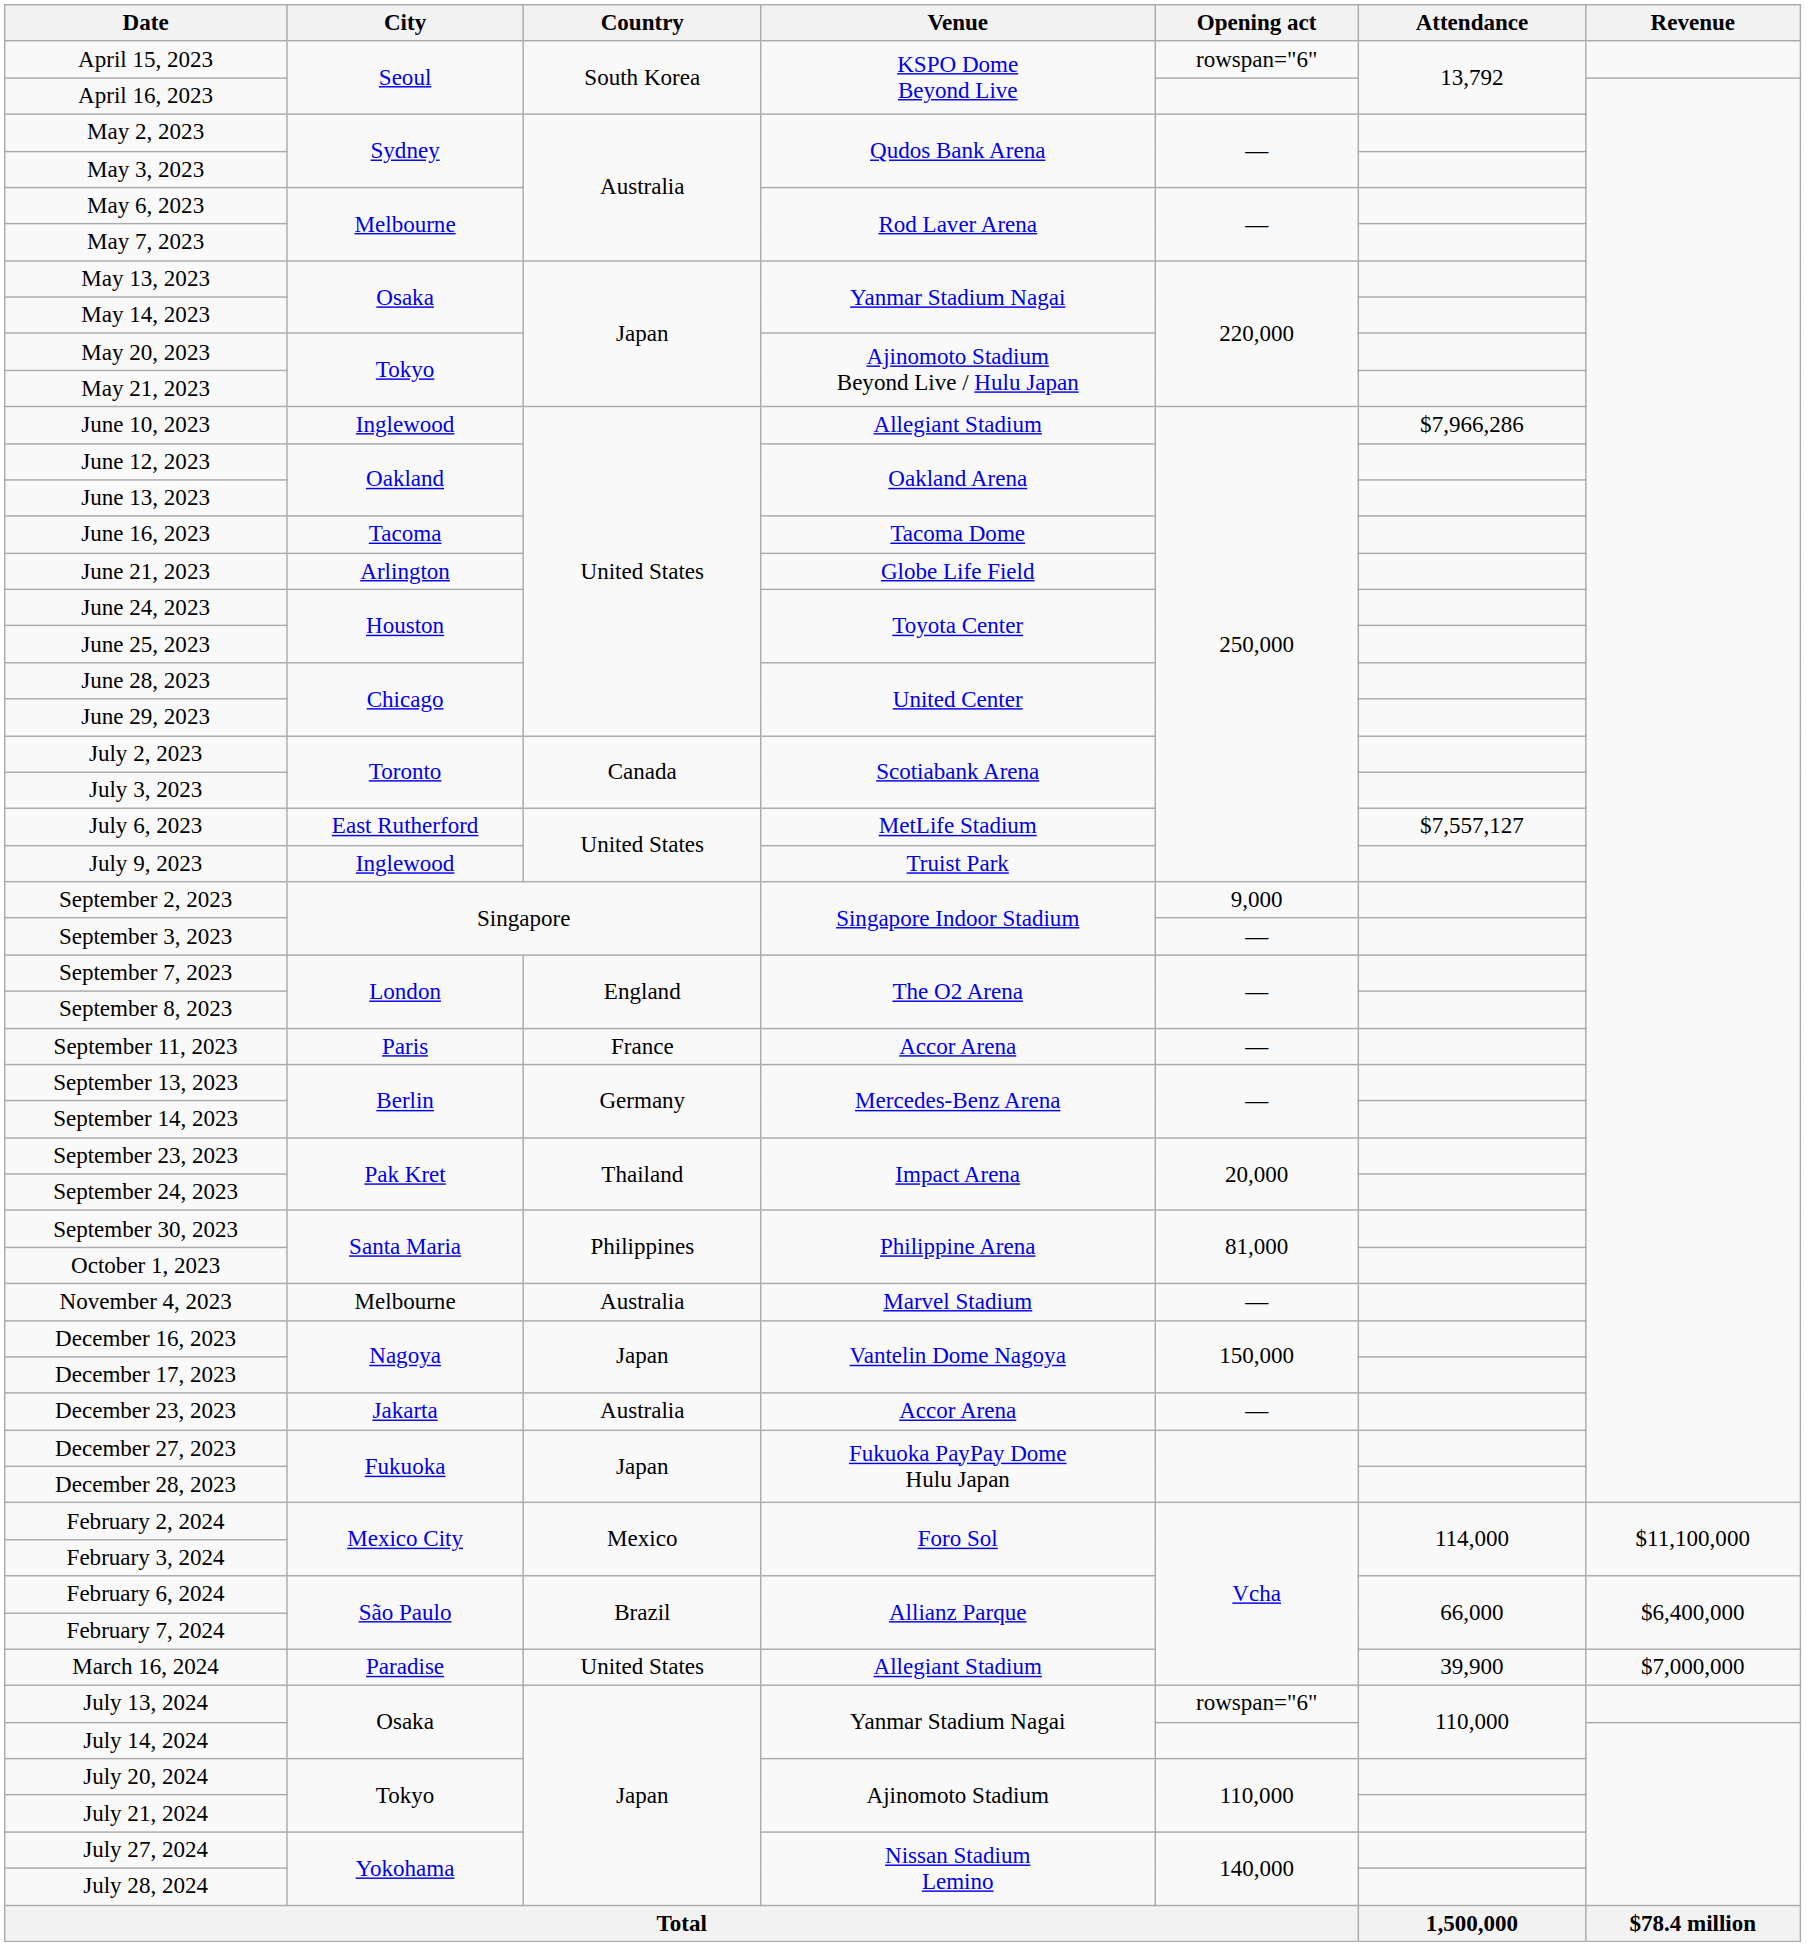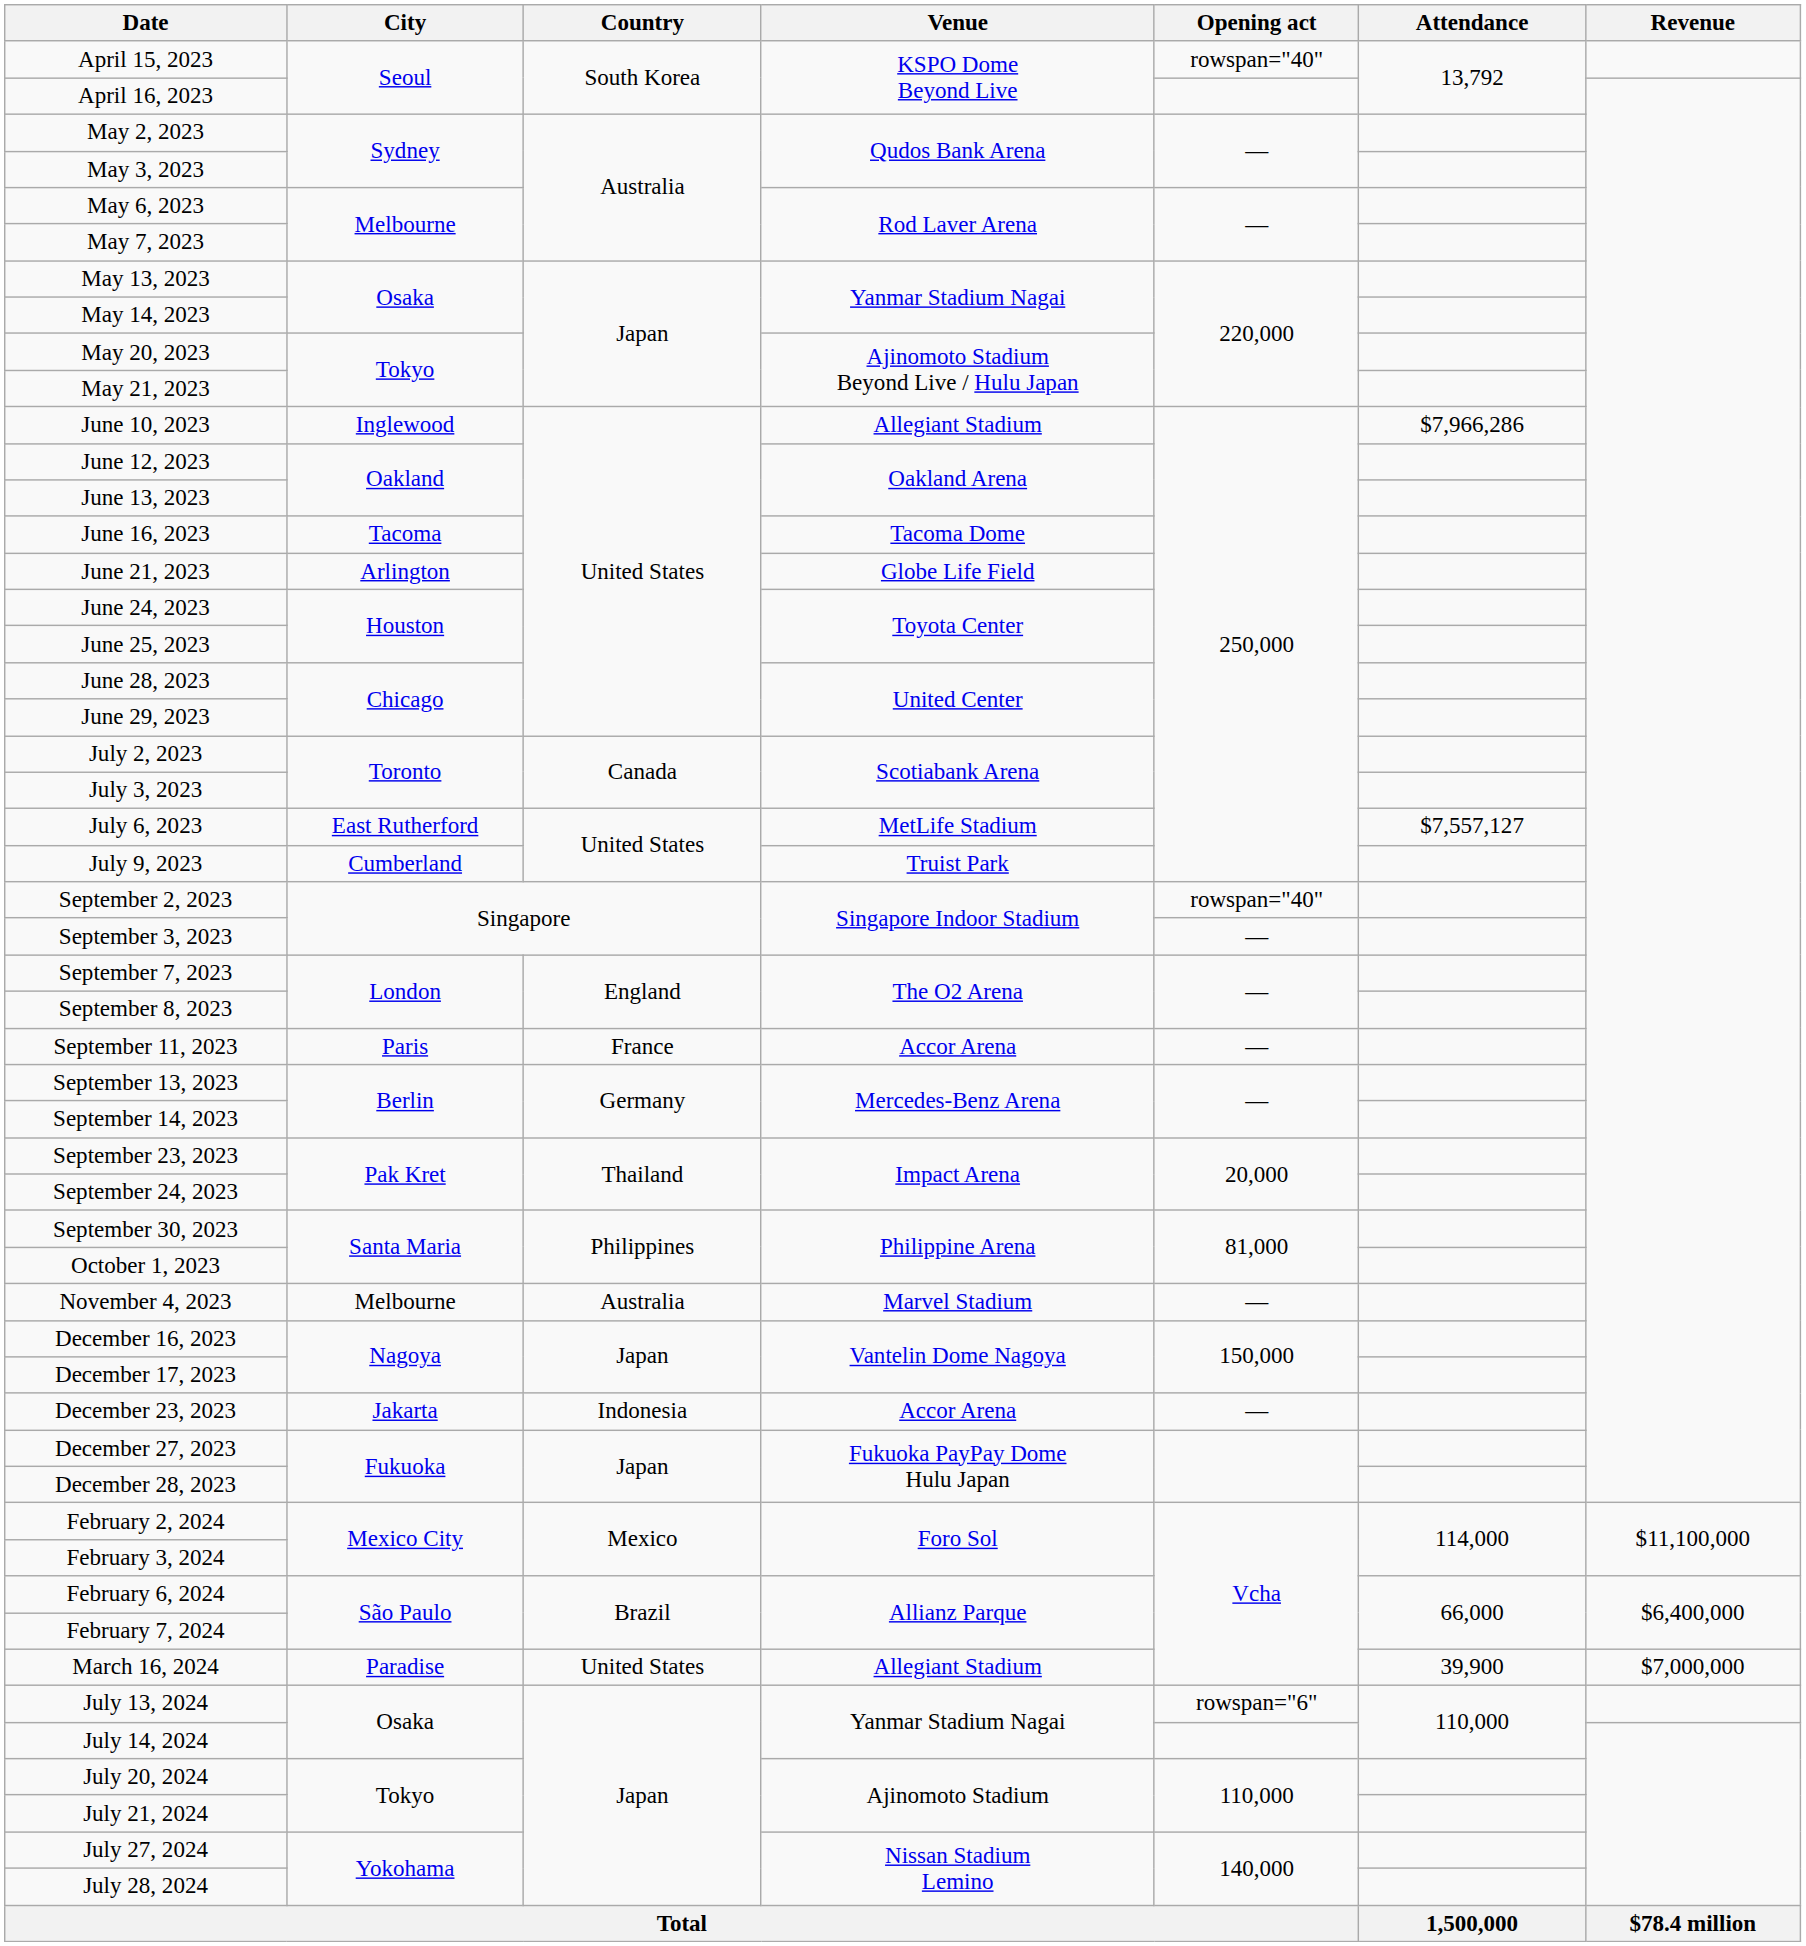(1257, 59) rowspan="6" -> (1257, 59) rowspan="40"
(405, 863) Inglewood -> (405, 863) Cumberland
(1257, 899) 9,000 -> (1257, 899) rowspan="40"
(642, 1411) Australia -> (642, 1411) Indonesia
